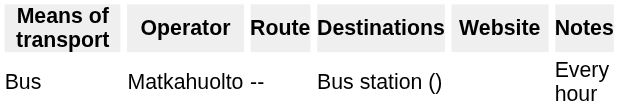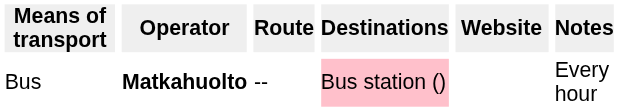(185, 82) normal -> (185, 82) bold
(380, 82) no background -> (384, 82) pink background
